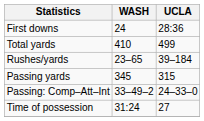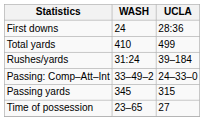(128, 60) 23–65 -> (127, 60) 31:24
rows swapped: (38, 76) <-> (58, 92)
(127, 108) 31:24 -> (128, 108) 23–65
